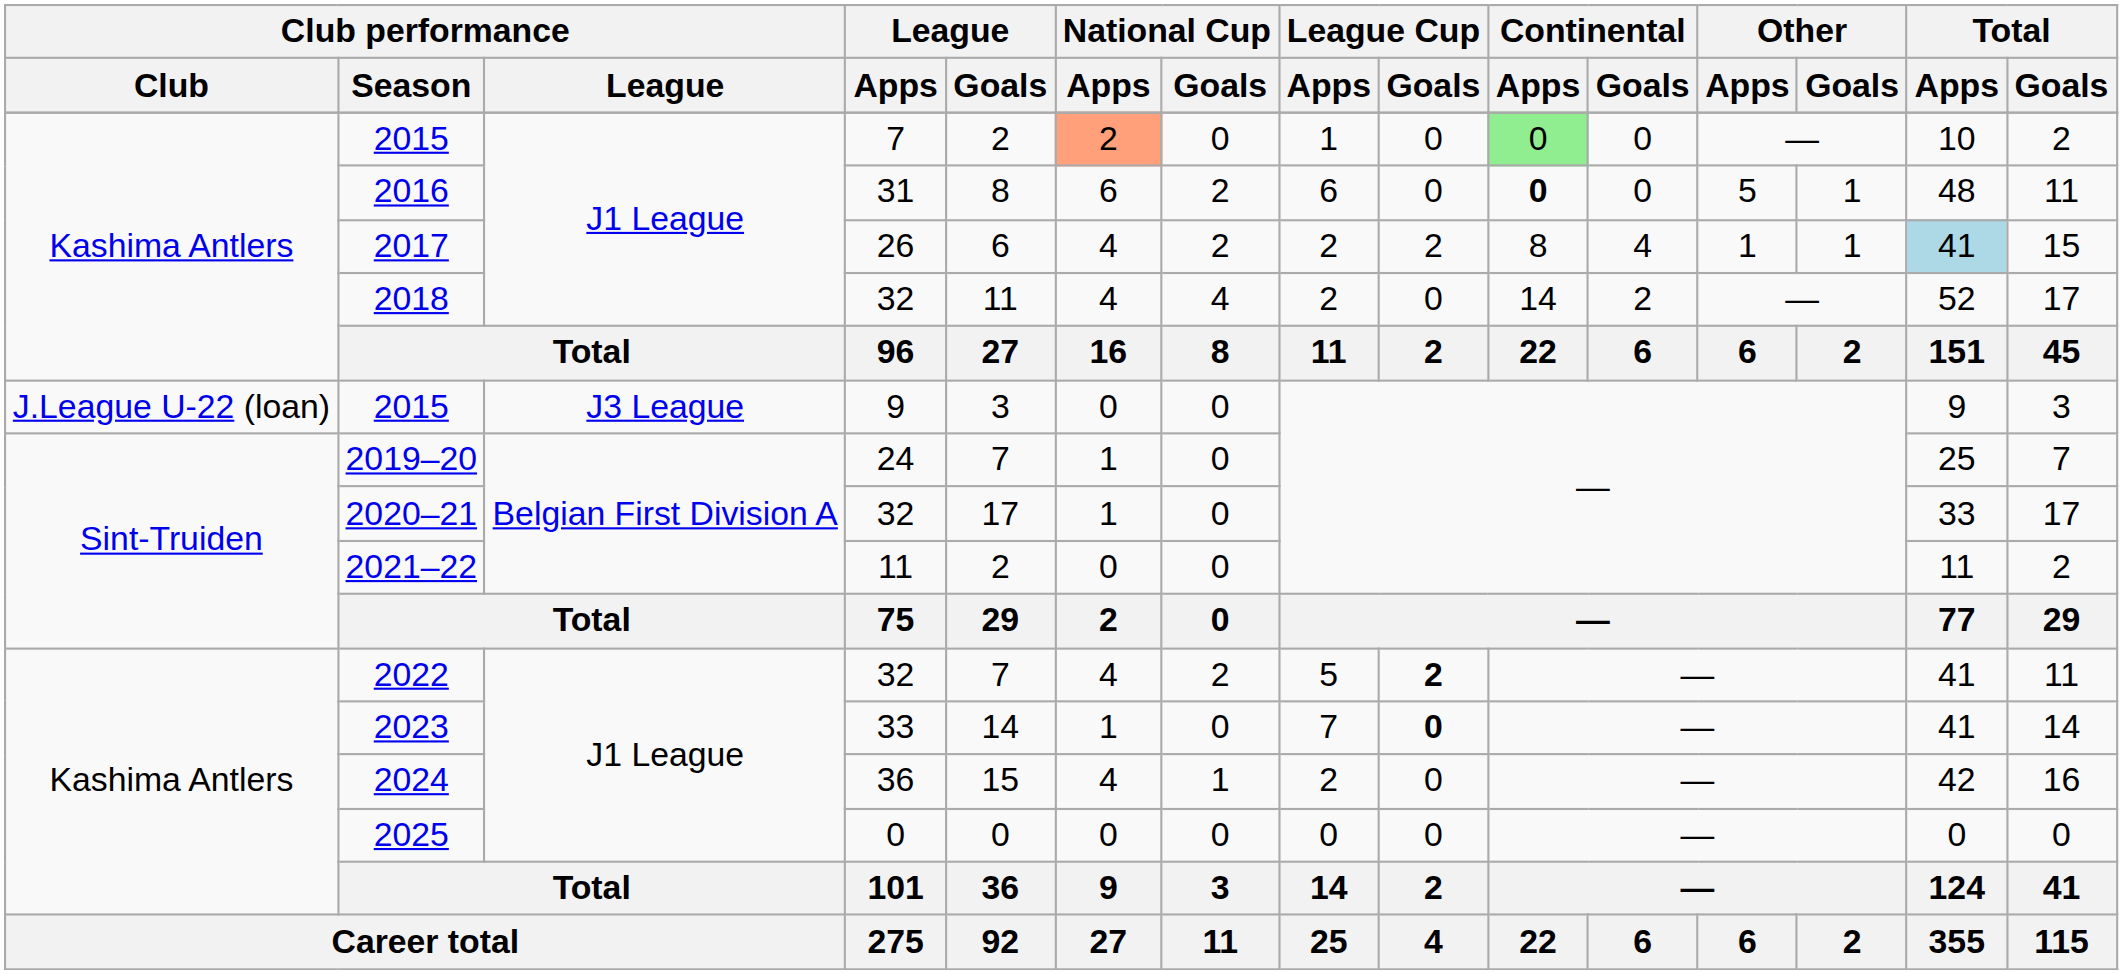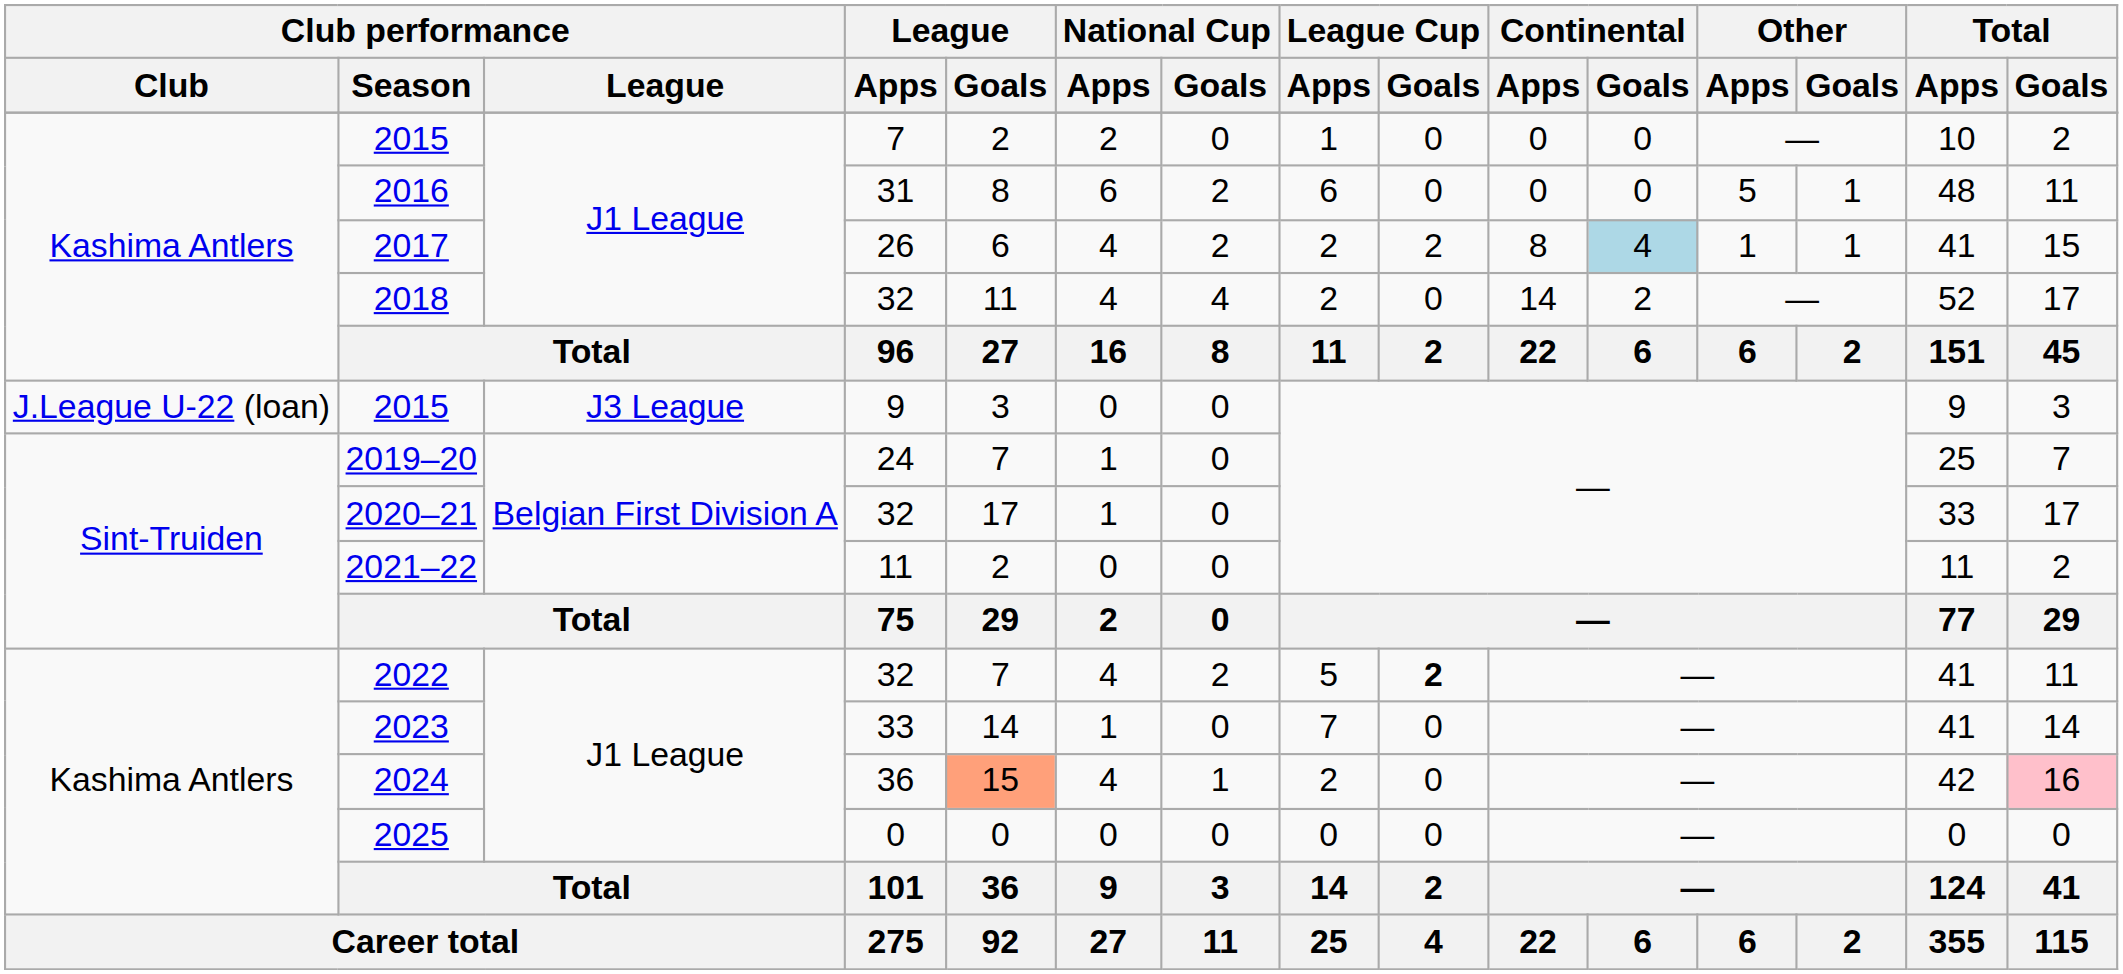(1108, 138) lightsalmon background -> (1108, 138) no background
(1538, 138) lightgreen background -> (1538, 138) no background
(1538, 191) bold -> (1538, 191) normal
(1643, 245) no background -> (1643, 245) lightblue background
(1957, 245) lightblue background -> (1957, 245) no background
(1433, 727) bold -> (1433, 727) normal
(1000, 780) no background -> (1000, 780) lightsalmon background
(2061, 780) no background -> (2061, 780) pink background
